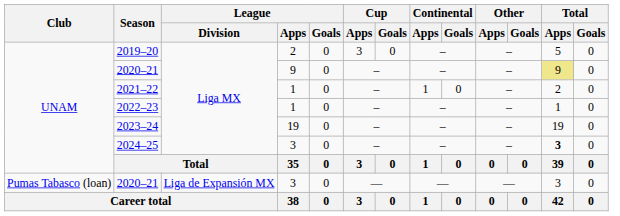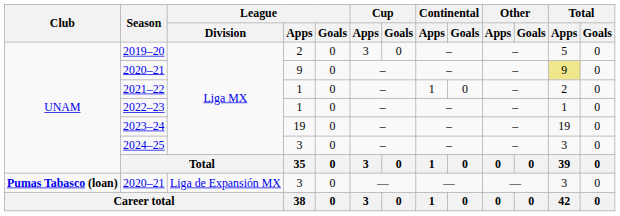(558, 145) bold -> (564, 145) normal
(59, 182) normal -> (62, 182) bold
